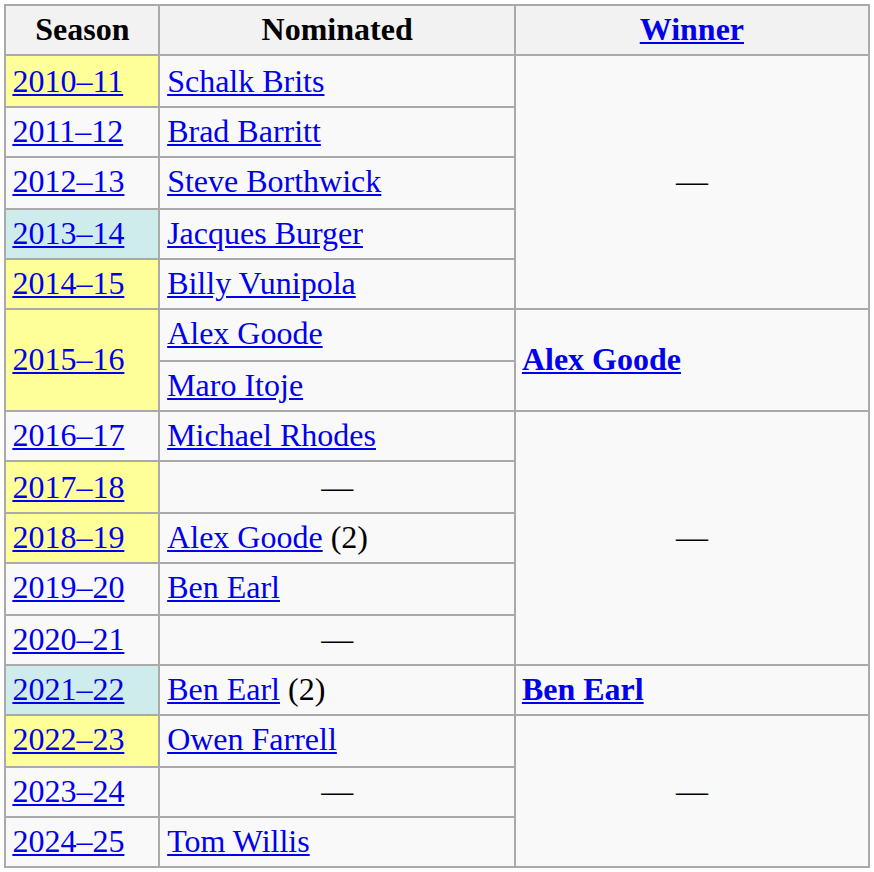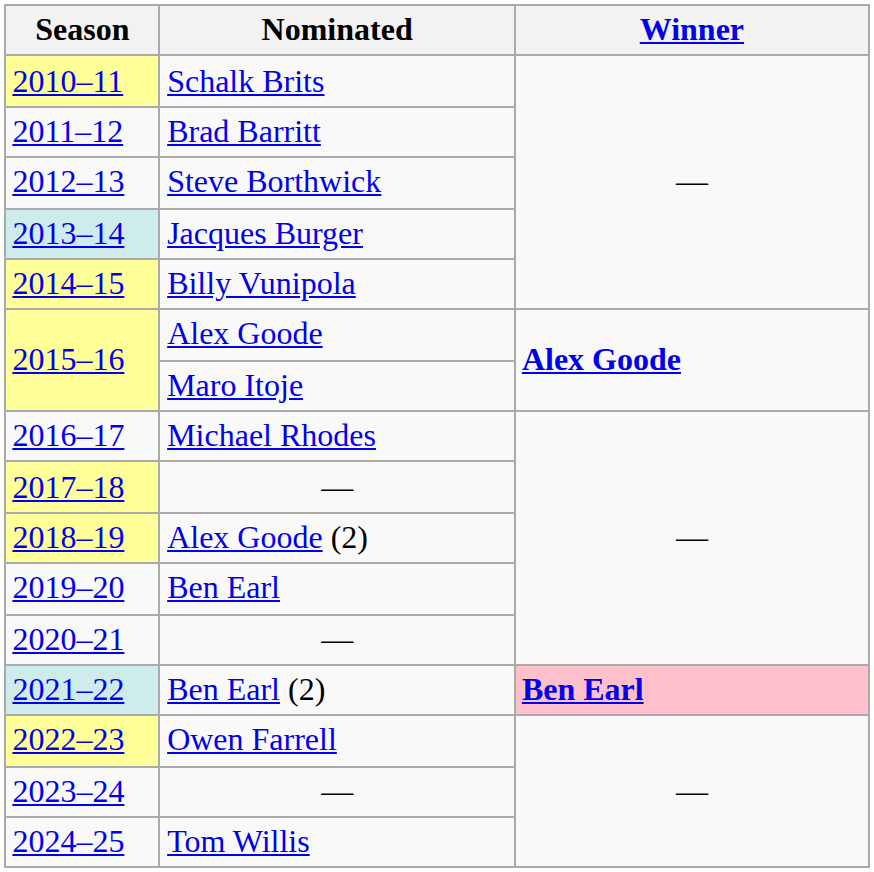(583, 689) no background -> (583, 689) pink background
